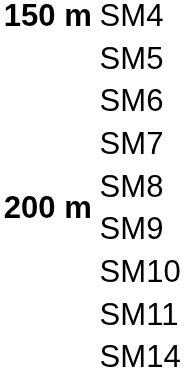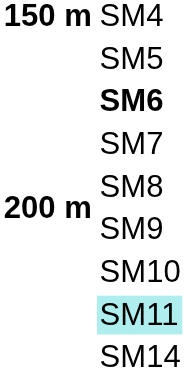(132, 101) normal -> (132, 101) bold
(139, 314) no background -> (139, 314) paleturquoise background
